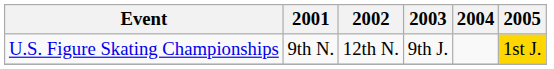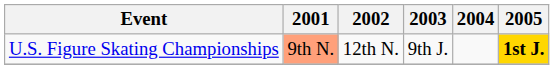(311, 49) no background -> (311, 49) lightsalmon background
(522, 49) normal -> (524, 49) bold
